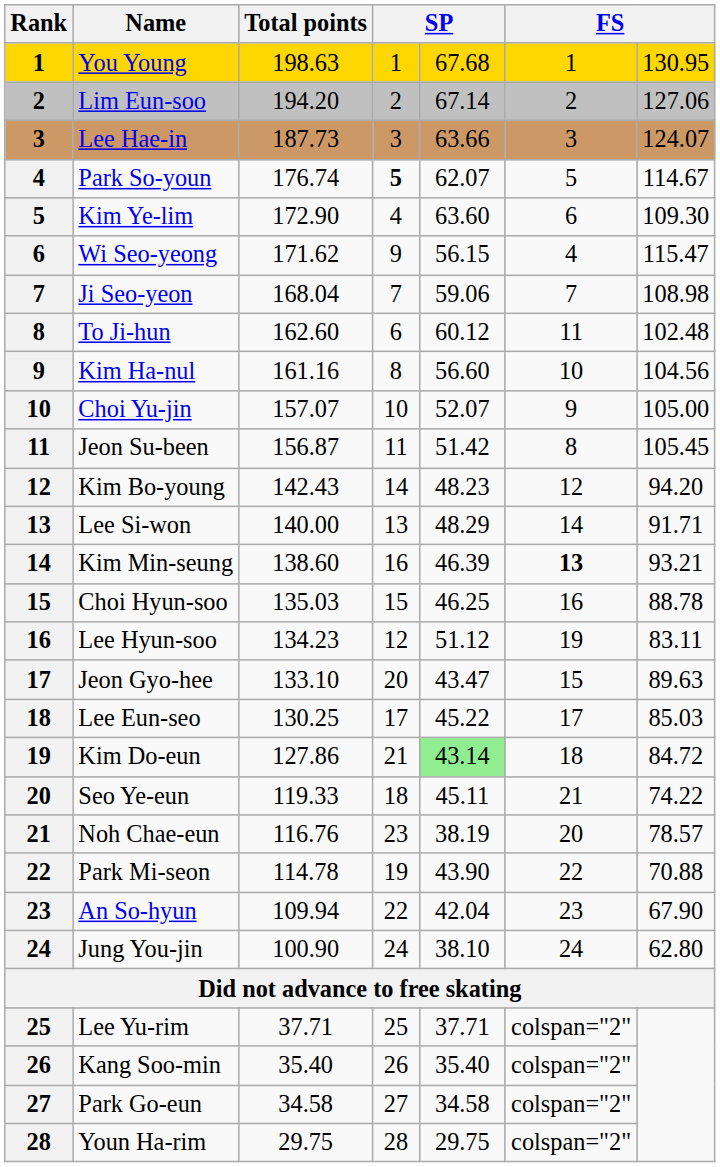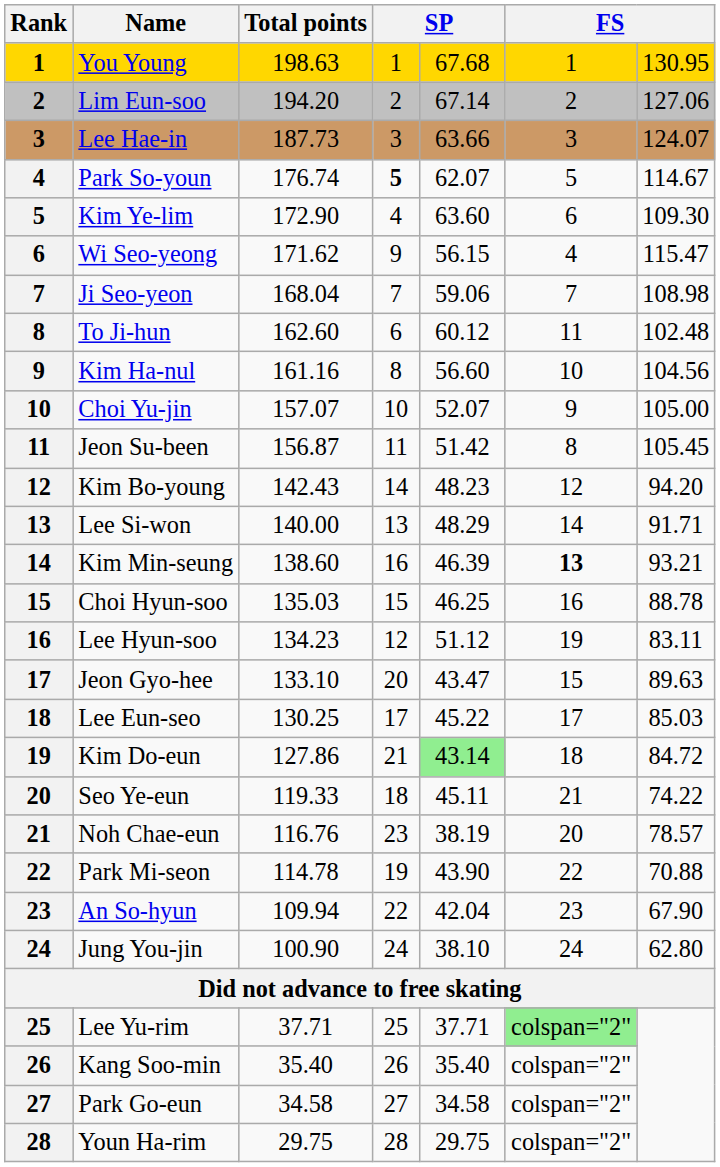(571, 1026) no background -> (571, 1026) lightgreen background
